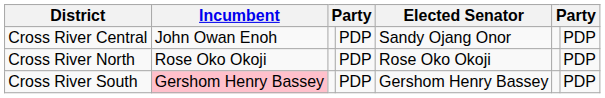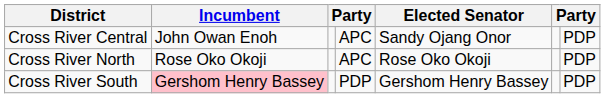(355, 37) PDP -> (355, 37) APC
(355, 59) PDP -> (355, 59) APC
